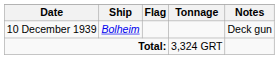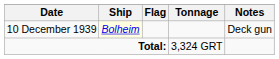(121, 29) no background -> (121, 29) lightyellow background
